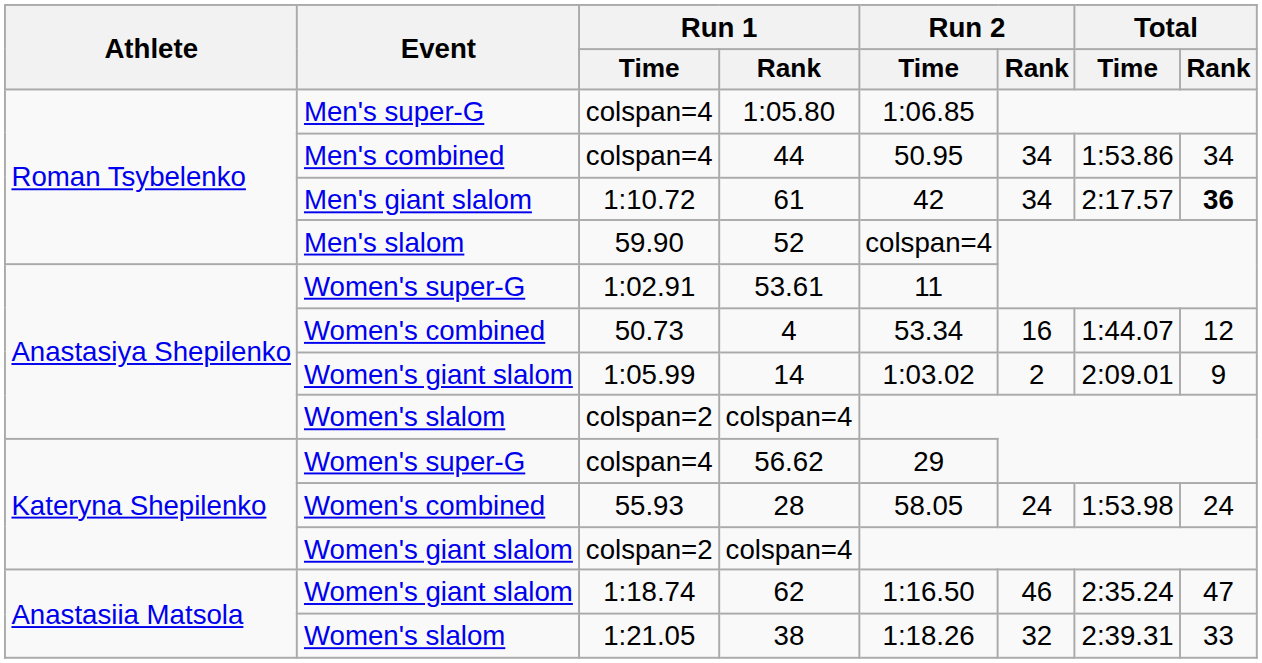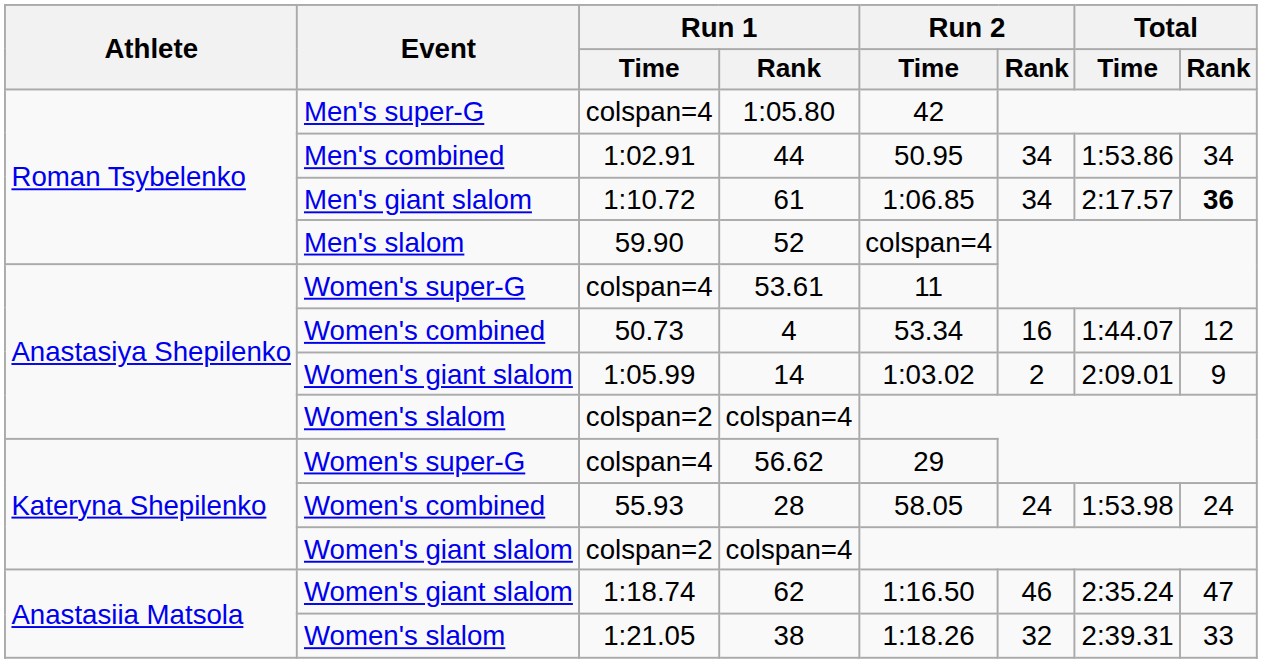(929, 112) 1:06.85 -> (929, 112) 42
(649, 156) colspan=4 -> (649, 156) 1:02.91
(929, 199) 42 -> (929, 199) 1:06.85
(649, 287) 1:02.91 -> (649, 287) colspan=4
